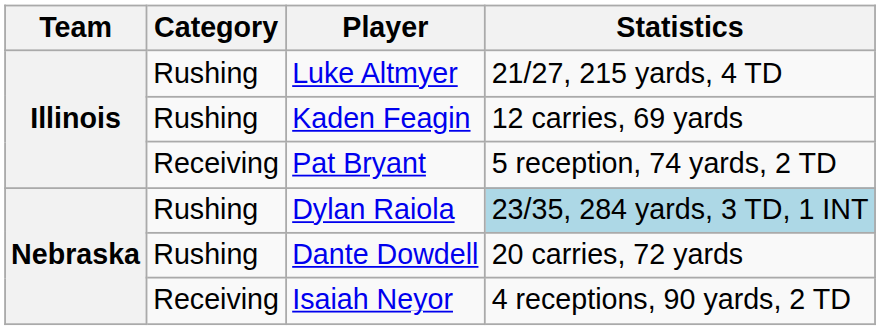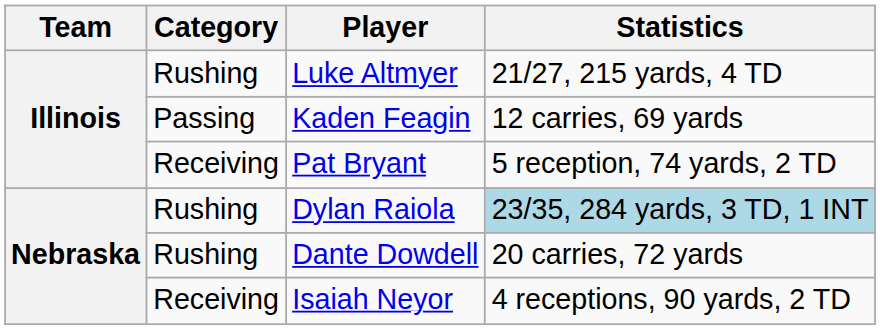(206, 118) Rushing -> (204, 118) Passing
